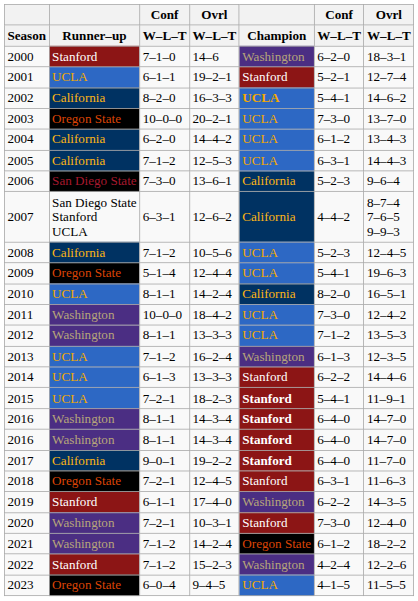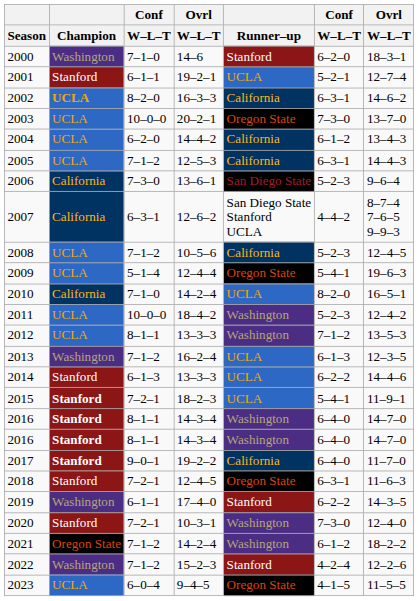columns swapped: (277, 35) <-> (94, 35)
(334, 98) 5–4–1 -> (334, 98) 6–3–1
(159, 294) 8–1–1 -> (143, 294) 7–1–0
(334, 314) 7–3–0 -> (334, 314) 5–2–3
